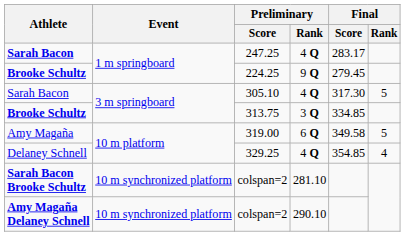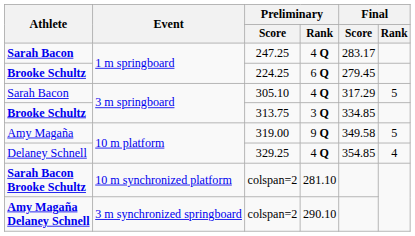(310, 73) 9 Q -> (320, 73) 6 Q
(349, 93) 317.30 -> (359, 93) 317.29
(310, 133) 6 Q -> (320, 133) 9 Q
(164, 214) 10 m synchronized platform -> (169, 214) 3 m synchronized springboard
